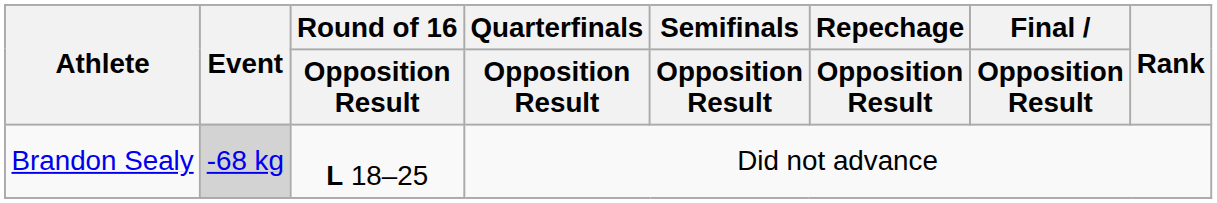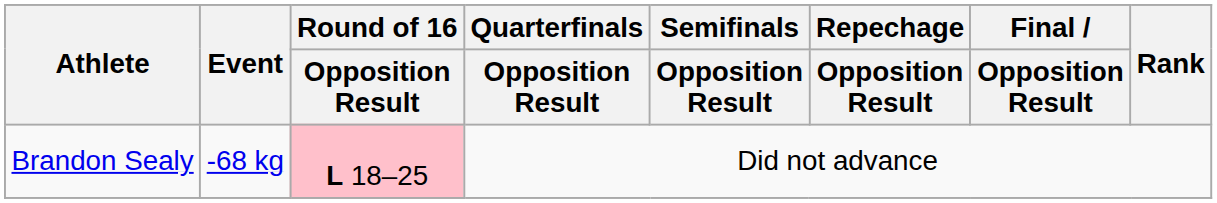(245, 161) lightgrey background -> (245, 161) no background
(377, 177) no background -> (377, 177) pink background
